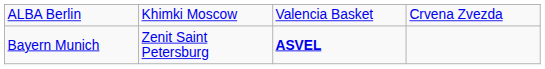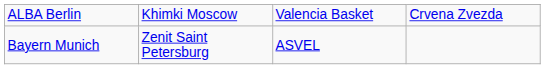(298, 44) bold -> (298, 44) normal
